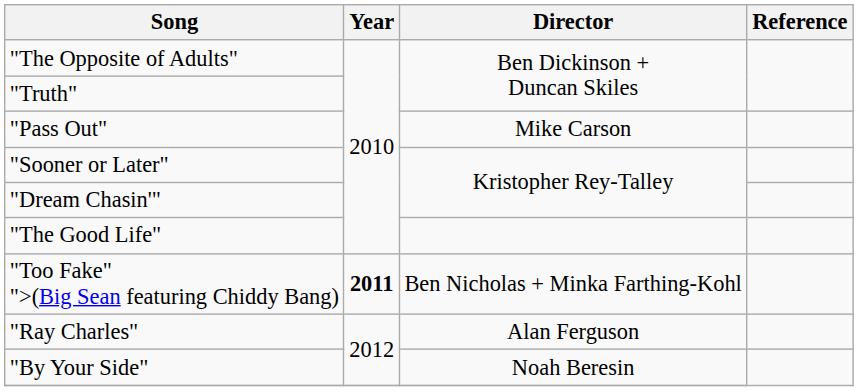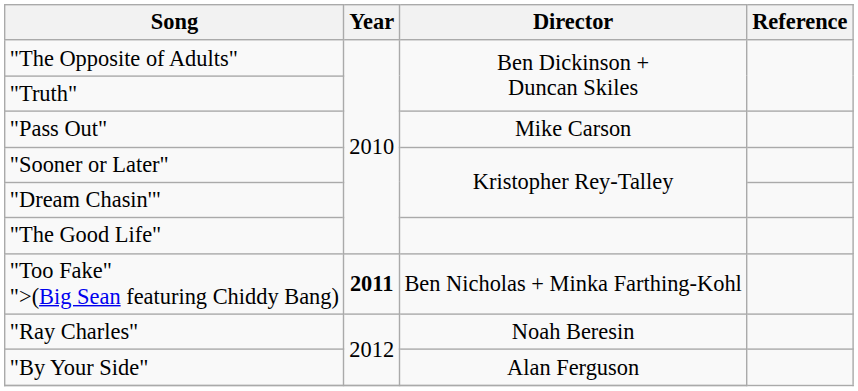(573, 331) Alan Ferguson -> (573, 331) Noah Beresin
(573, 367) Noah Beresin -> (573, 367) Alan Ferguson
